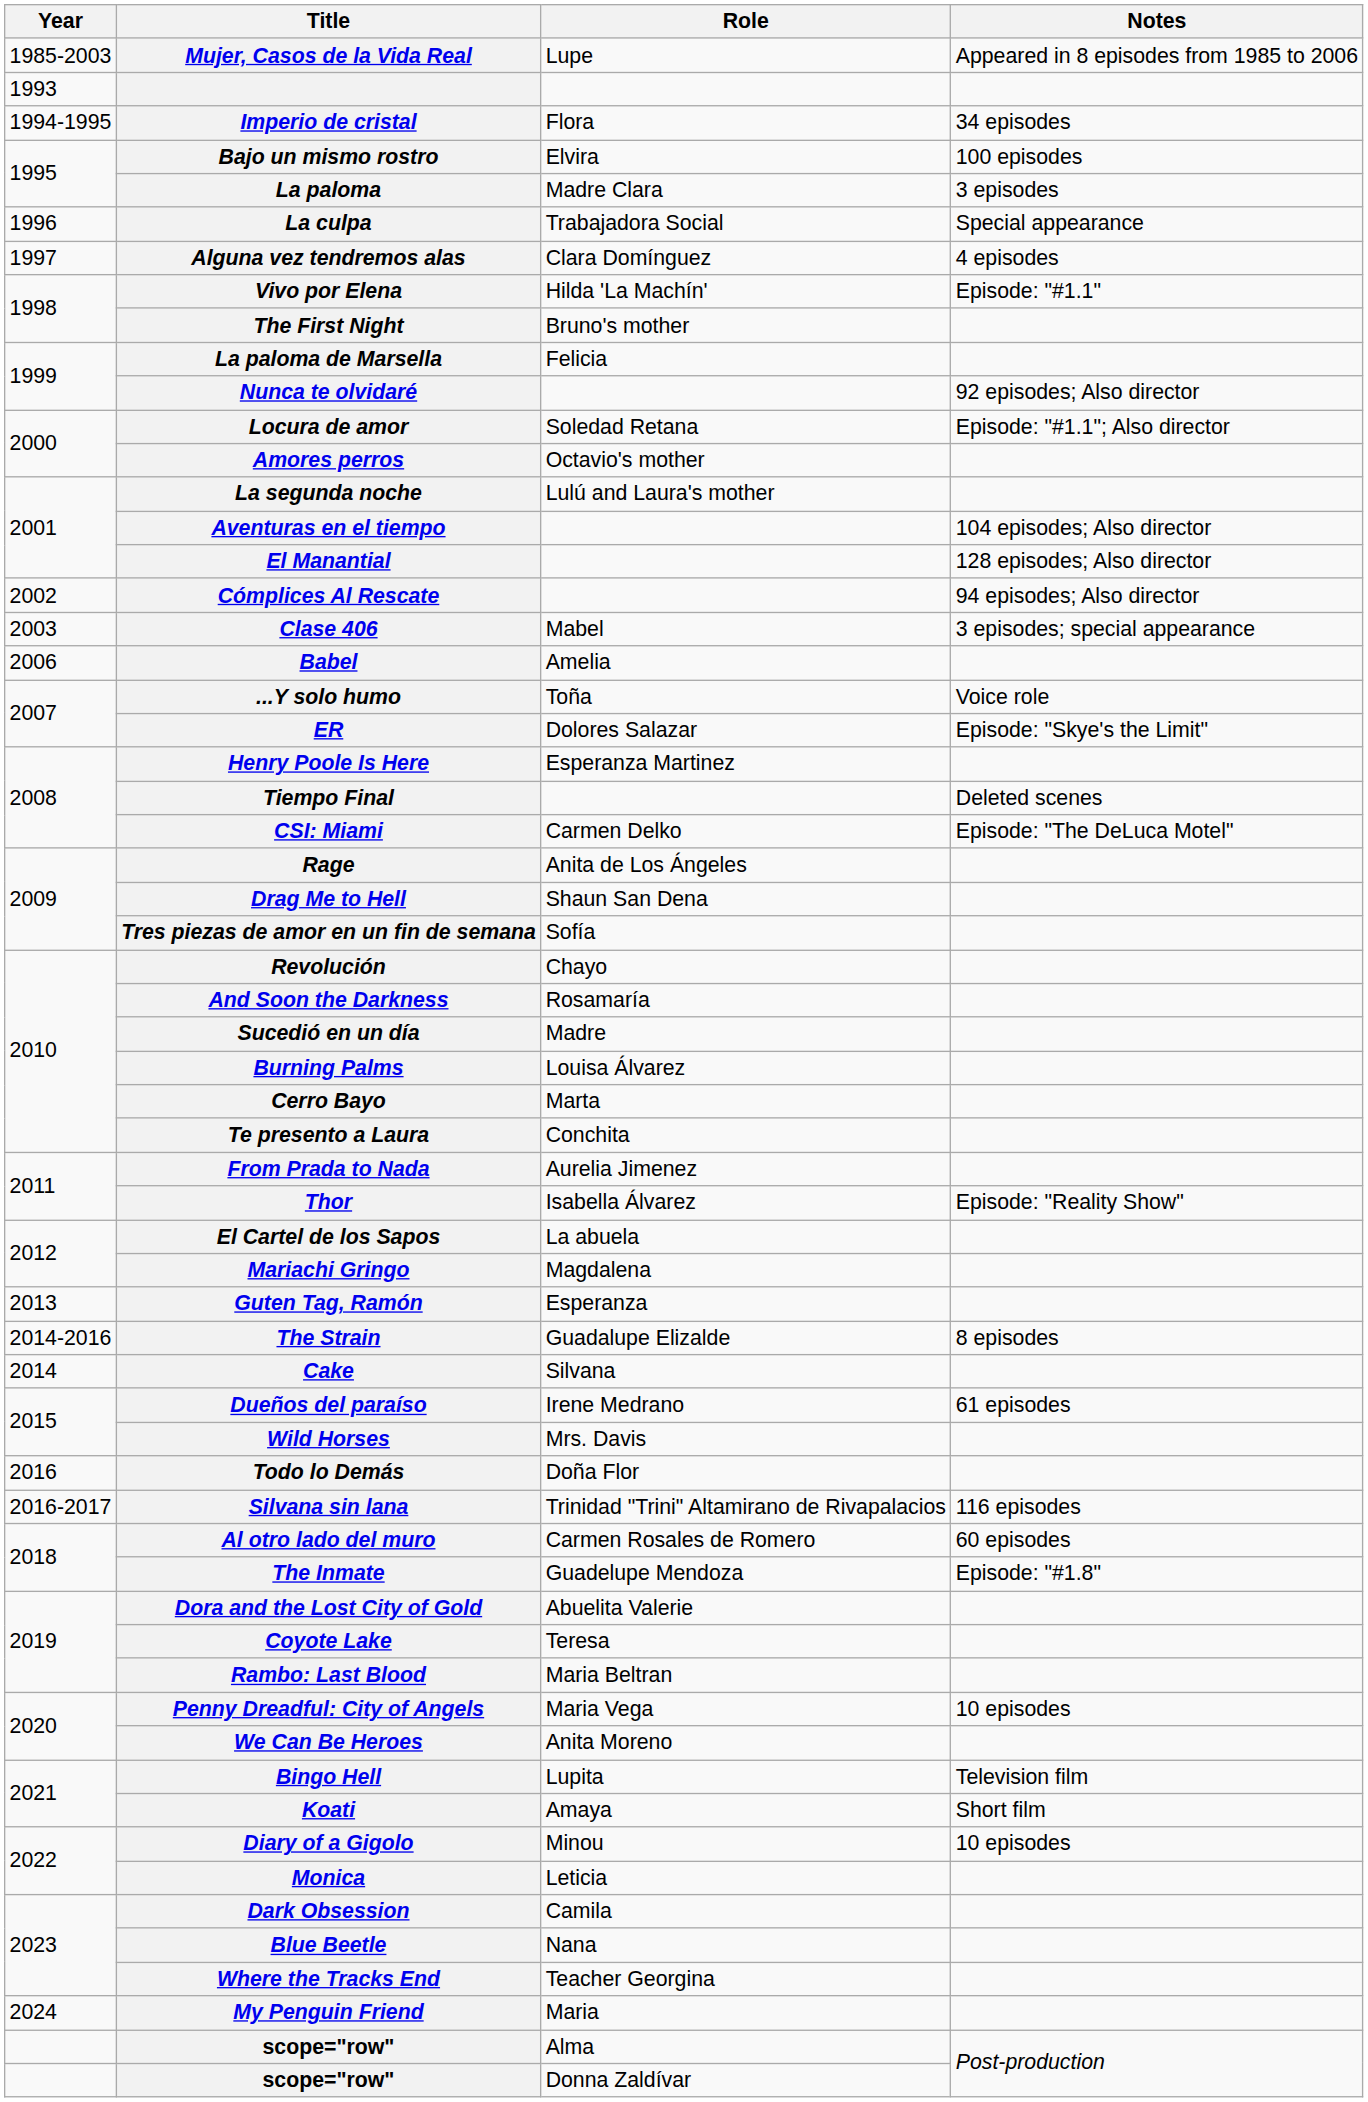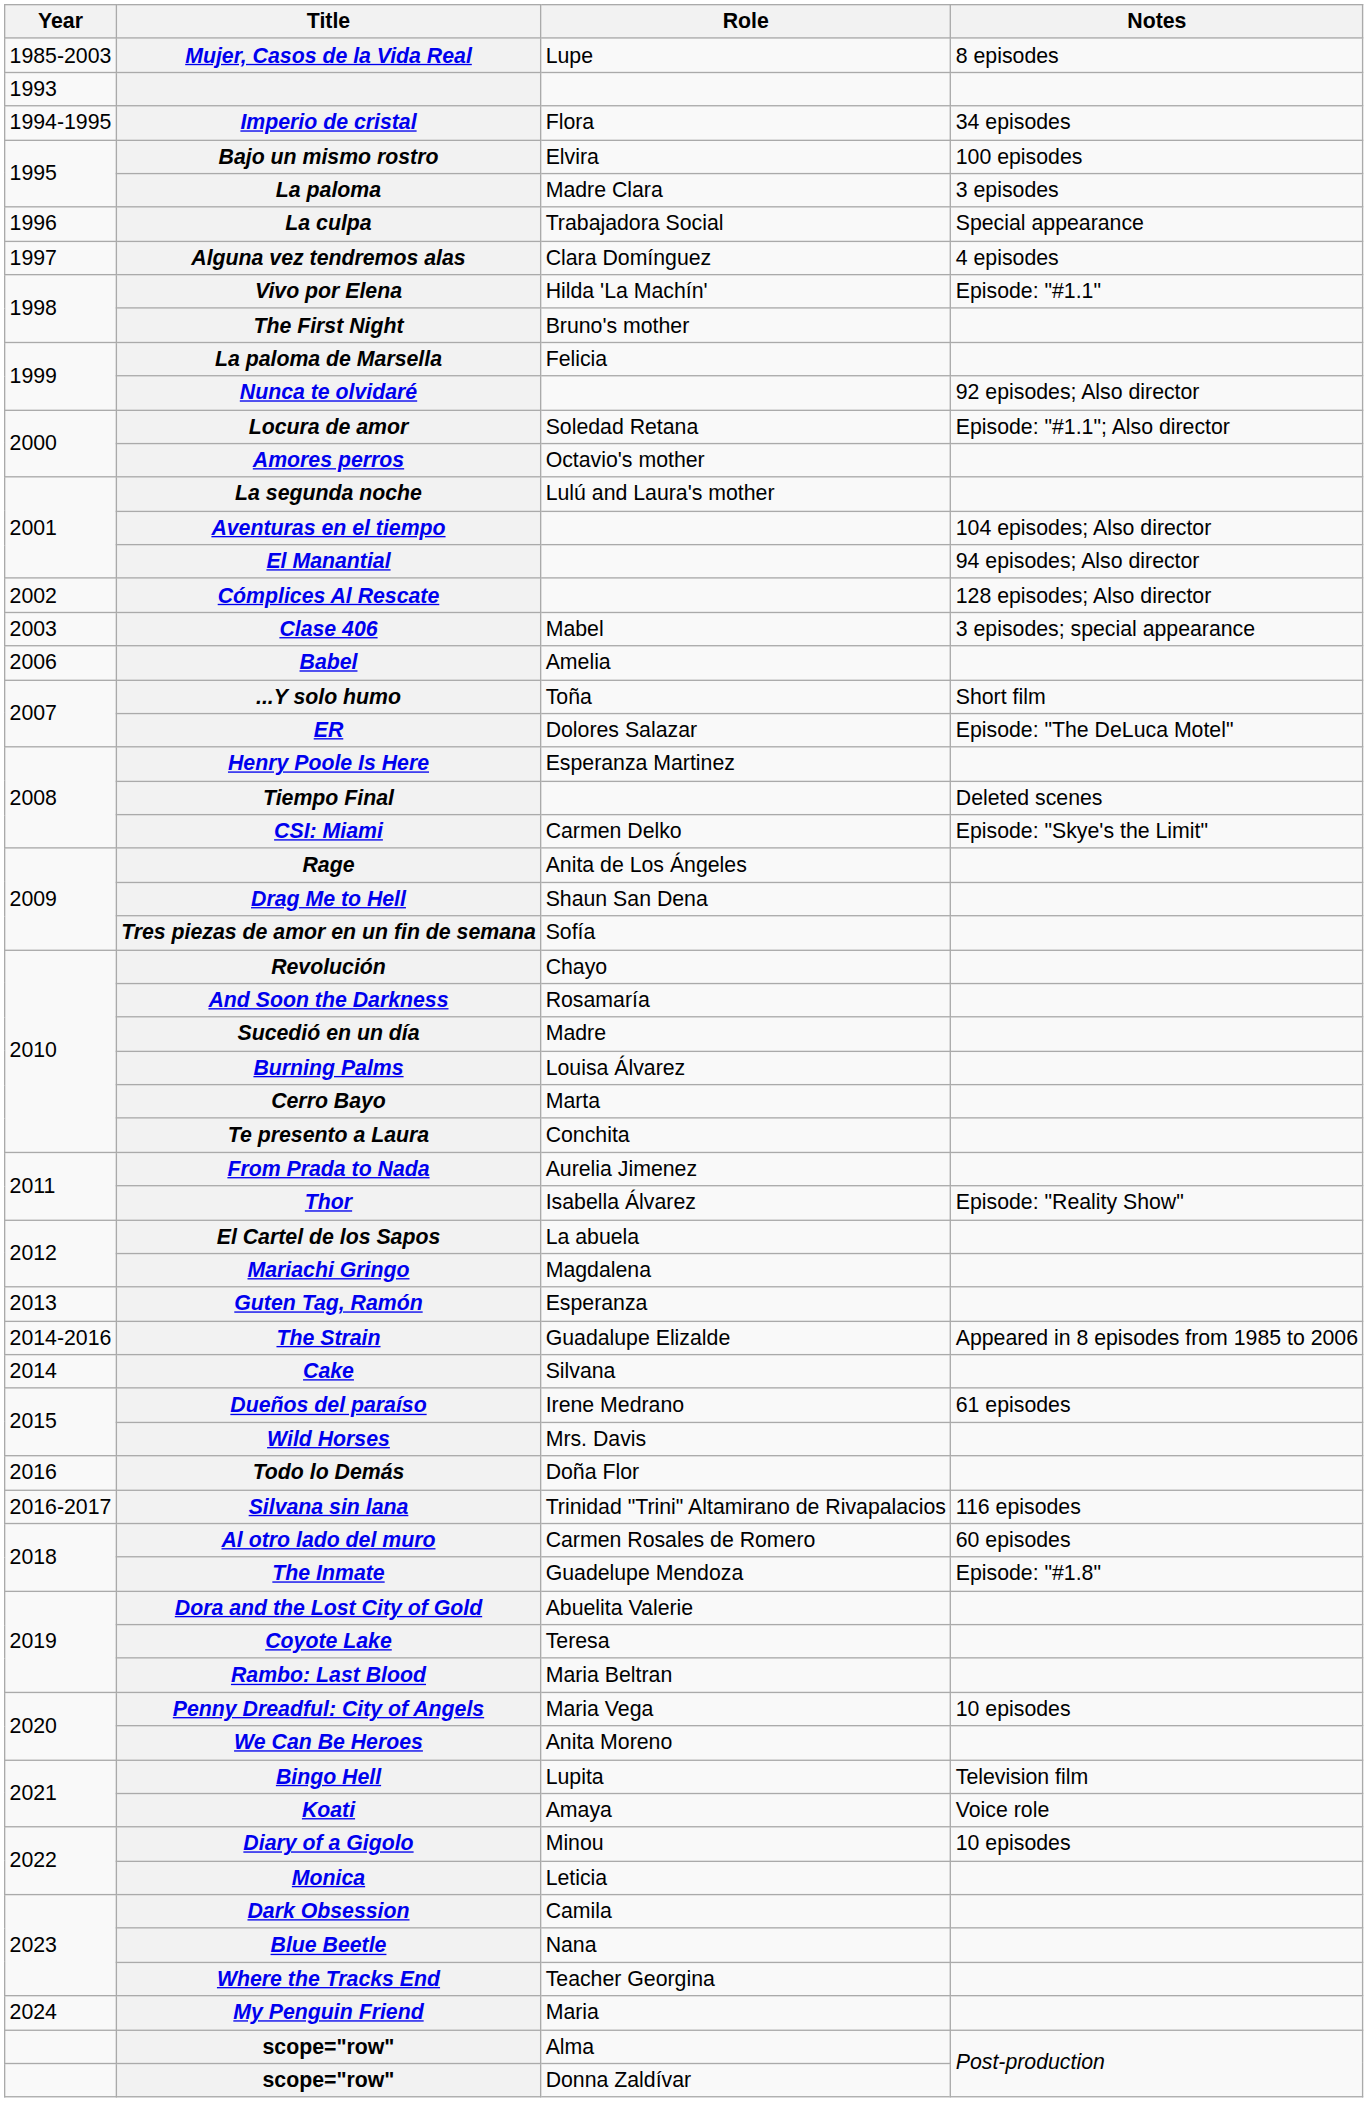(1157, 55) Appeared in 8 episodes from 1985 to 2006 -> (1007, 55) 8 episodes
(1084, 561) 128 episodes; Also director -> (1078, 561) 94 episodes; Also director
(1078, 595) 94 episodes; Also director -> (1084, 595) 128 episodes; Also director
(1002, 696) Voice role -> (1001, 696) Short film
(1082, 730) Episode: "Skye's the Limit" -> (1095, 730) Episode: "The DeLuca Motel"
(1095, 831) Episode: "The DeLuca Motel" -> (1082, 831) Episode: "Skye's the Limit"
(1007, 1337) 8 episodes -> (1157, 1337) Appeared in 8 episodes from 1985 to 2006
(1001, 1810) Short film -> (1002, 1810) Voice role
